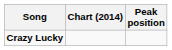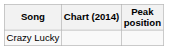(35, 38) bold -> (33, 38) normal
